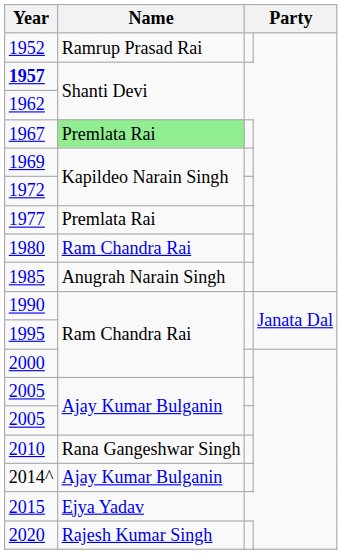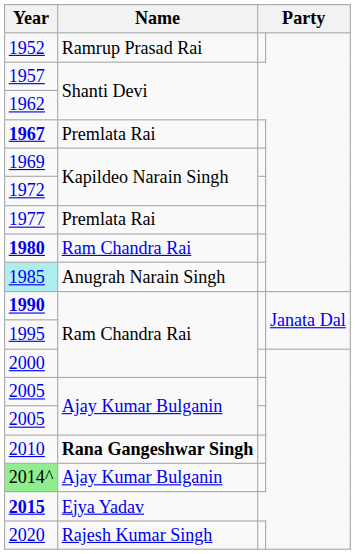(27, 76) bold -> (27, 76) normal
(27, 133) normal -> (27, 133) bold
(109, 133) lightgreen background -> (109, 133) no background
(27, 248) normal -> (27, 248) bold
(27, 276) no background -> (27, 276) paleturquoise background
(27, 305) normal -> (27, 305) bold
(151, 448) normal -> (158, 448) bold
(31, 477) no background -> (31, 477) lightgreen background
(27, 506) normal -> (27, 506) bold
